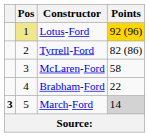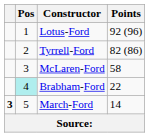(26, 32) khaki background -> (26, 32) no background
(126, 32) gold background -> (126, 32) no background
(26, 87) no background -> (26, 87) paleturquoise background
(115, 105) lightgrey background -> (115, 105) no background
